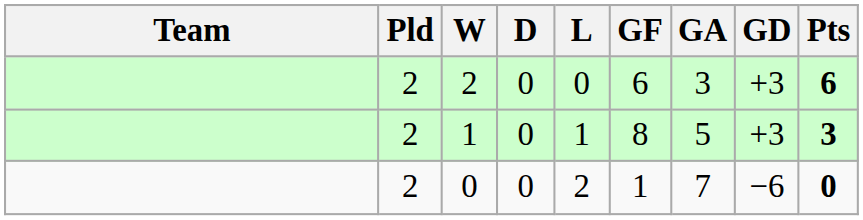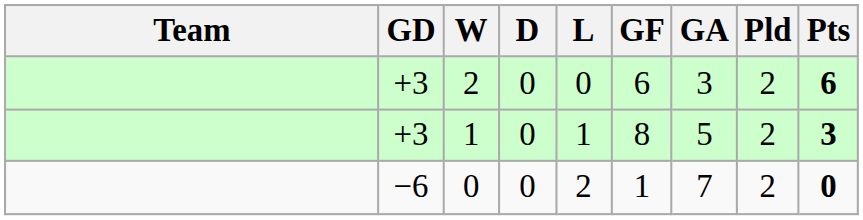columns swapped: (410, 30) <-> (767, 30)
